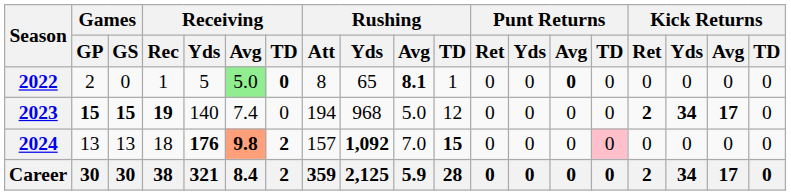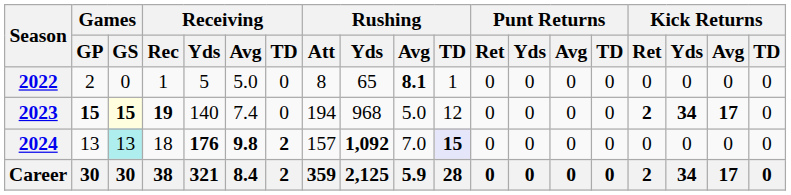(245, 81) lightgreen background -> (245, 81) no background
(284, 81) bold -> (284, 81) normal
(571, 81) bold -> (571, 81) normal
(125, 112) no background -> (125, 112) lightyellow background
(125, 143) no background -> (125, 143) paleturquoise background
(245, 143) lightsalmon background -> (245, 143) no background
(453, 143) no background -> (453, 143) lavender background
(610, 143) pink background -> (610, 143) no background
